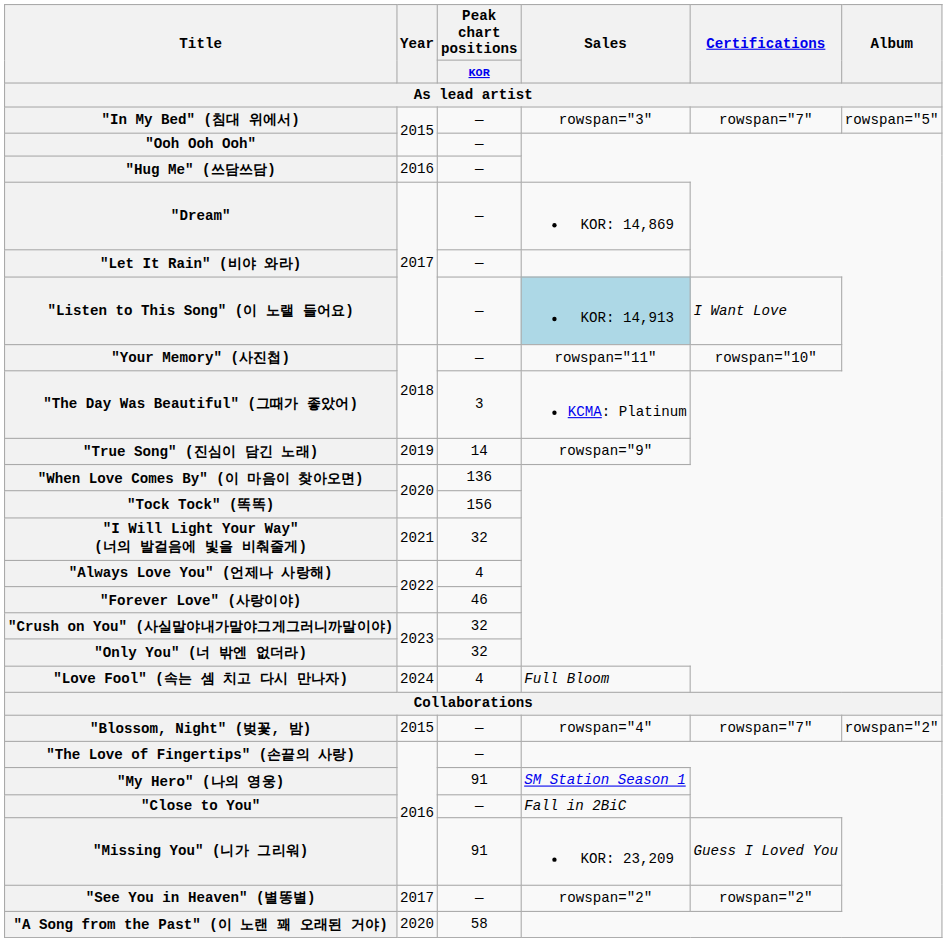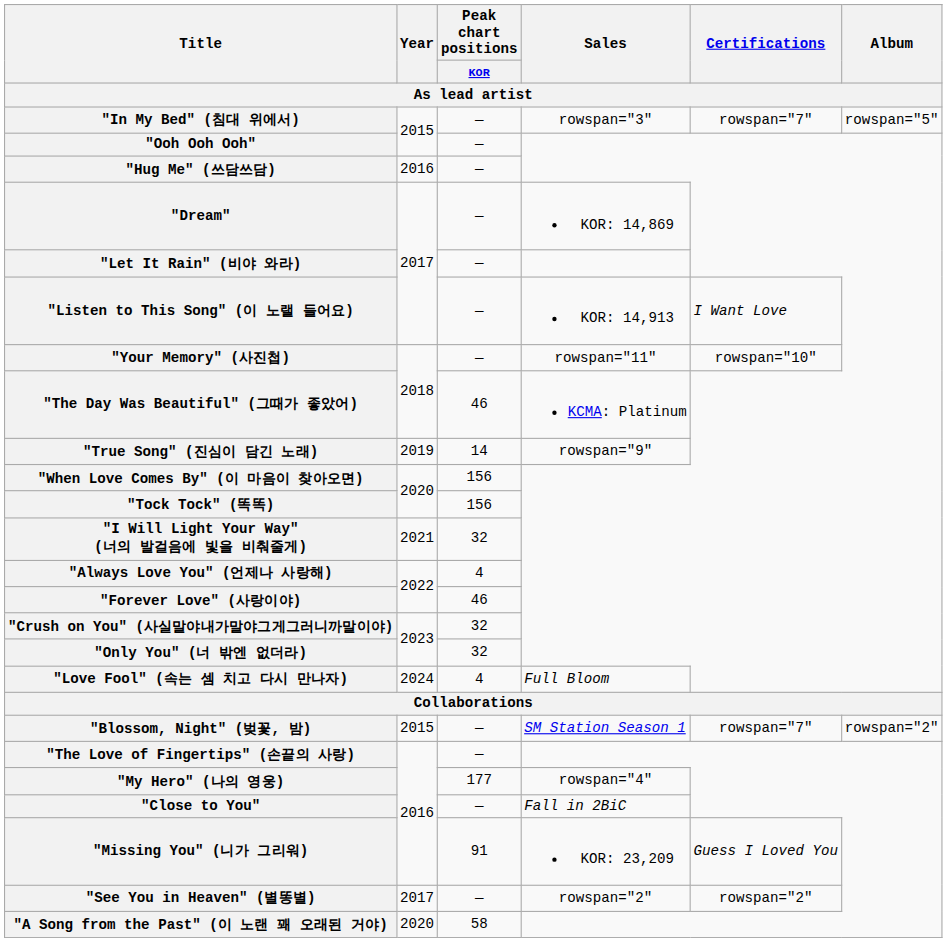(605, 319) lightblue background -> (605, 319) no background
(479, 405) 3 -> (479, 405) 46
(479, 478) 136 -> (479, 478) 156
(605, 728) rowspan="4" -> (605, 728) SM Station Season 1
(479, 781) 91 -> (479, 781) 177
(605, 781) SM Station Season 1 -> (605, 781) rowspan="4"
